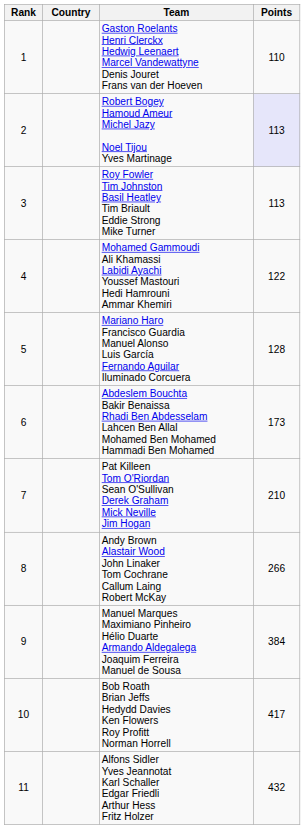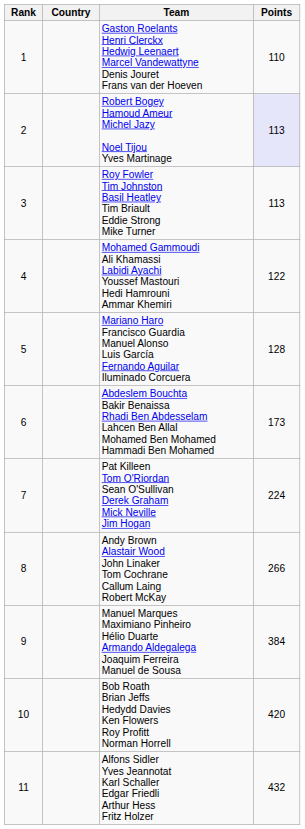(277, 496) 210 -> (277, 496) 224
(277, 715) 417 -> (277, 715) 420
